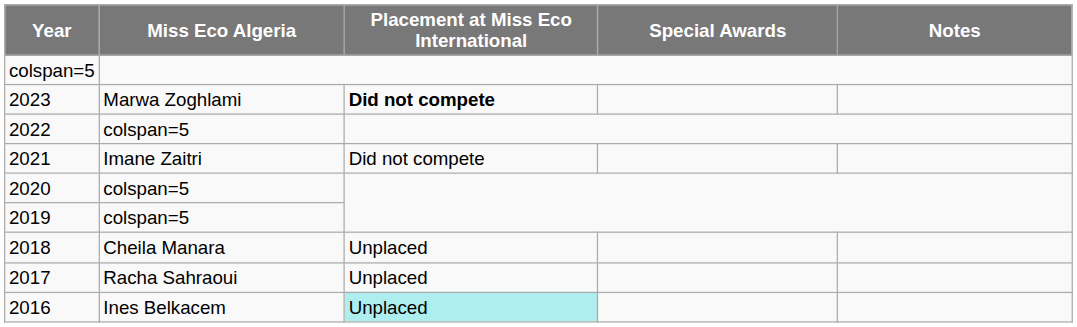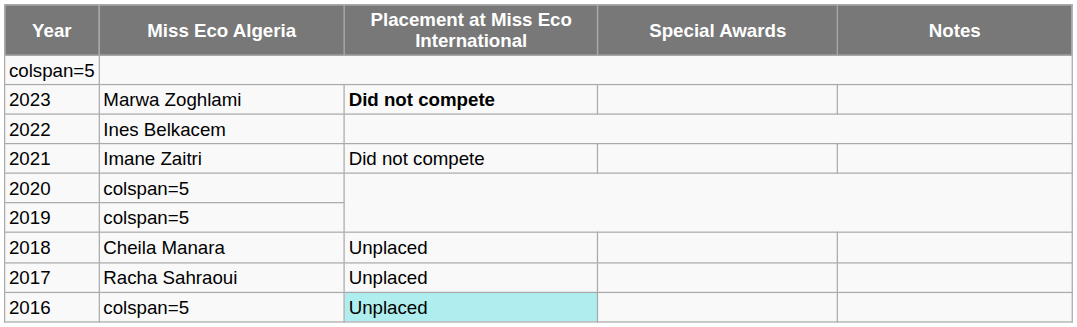(146, 129) colspan=5 -> (165, 129) Ines Belkacem
(165, 307) Ines Belkacem -> (146, 307) colspan=5
